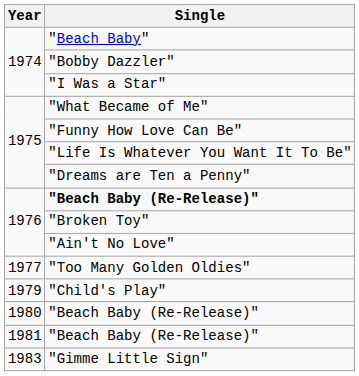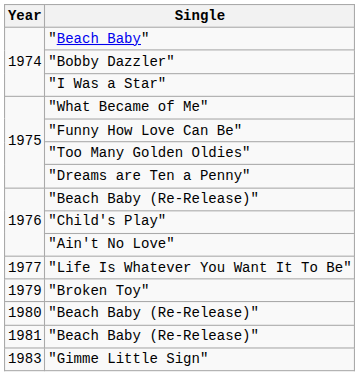(200, 153) "Life Is Whatever You Want It To Be" -> (149, 153) "Too Many Golden Oldies"
(154, 199) bold -> (154, 199) normal
(99, 222) "Broken Toy" -> (107, 222) "Child's Play"
(149, 268) "Too Many Golden Oldies" -> (200, 268) "Life Is Whatever You Want It To Be"
(107, 291) "Child's Play" -> (99, 291) "Broken Toy"
